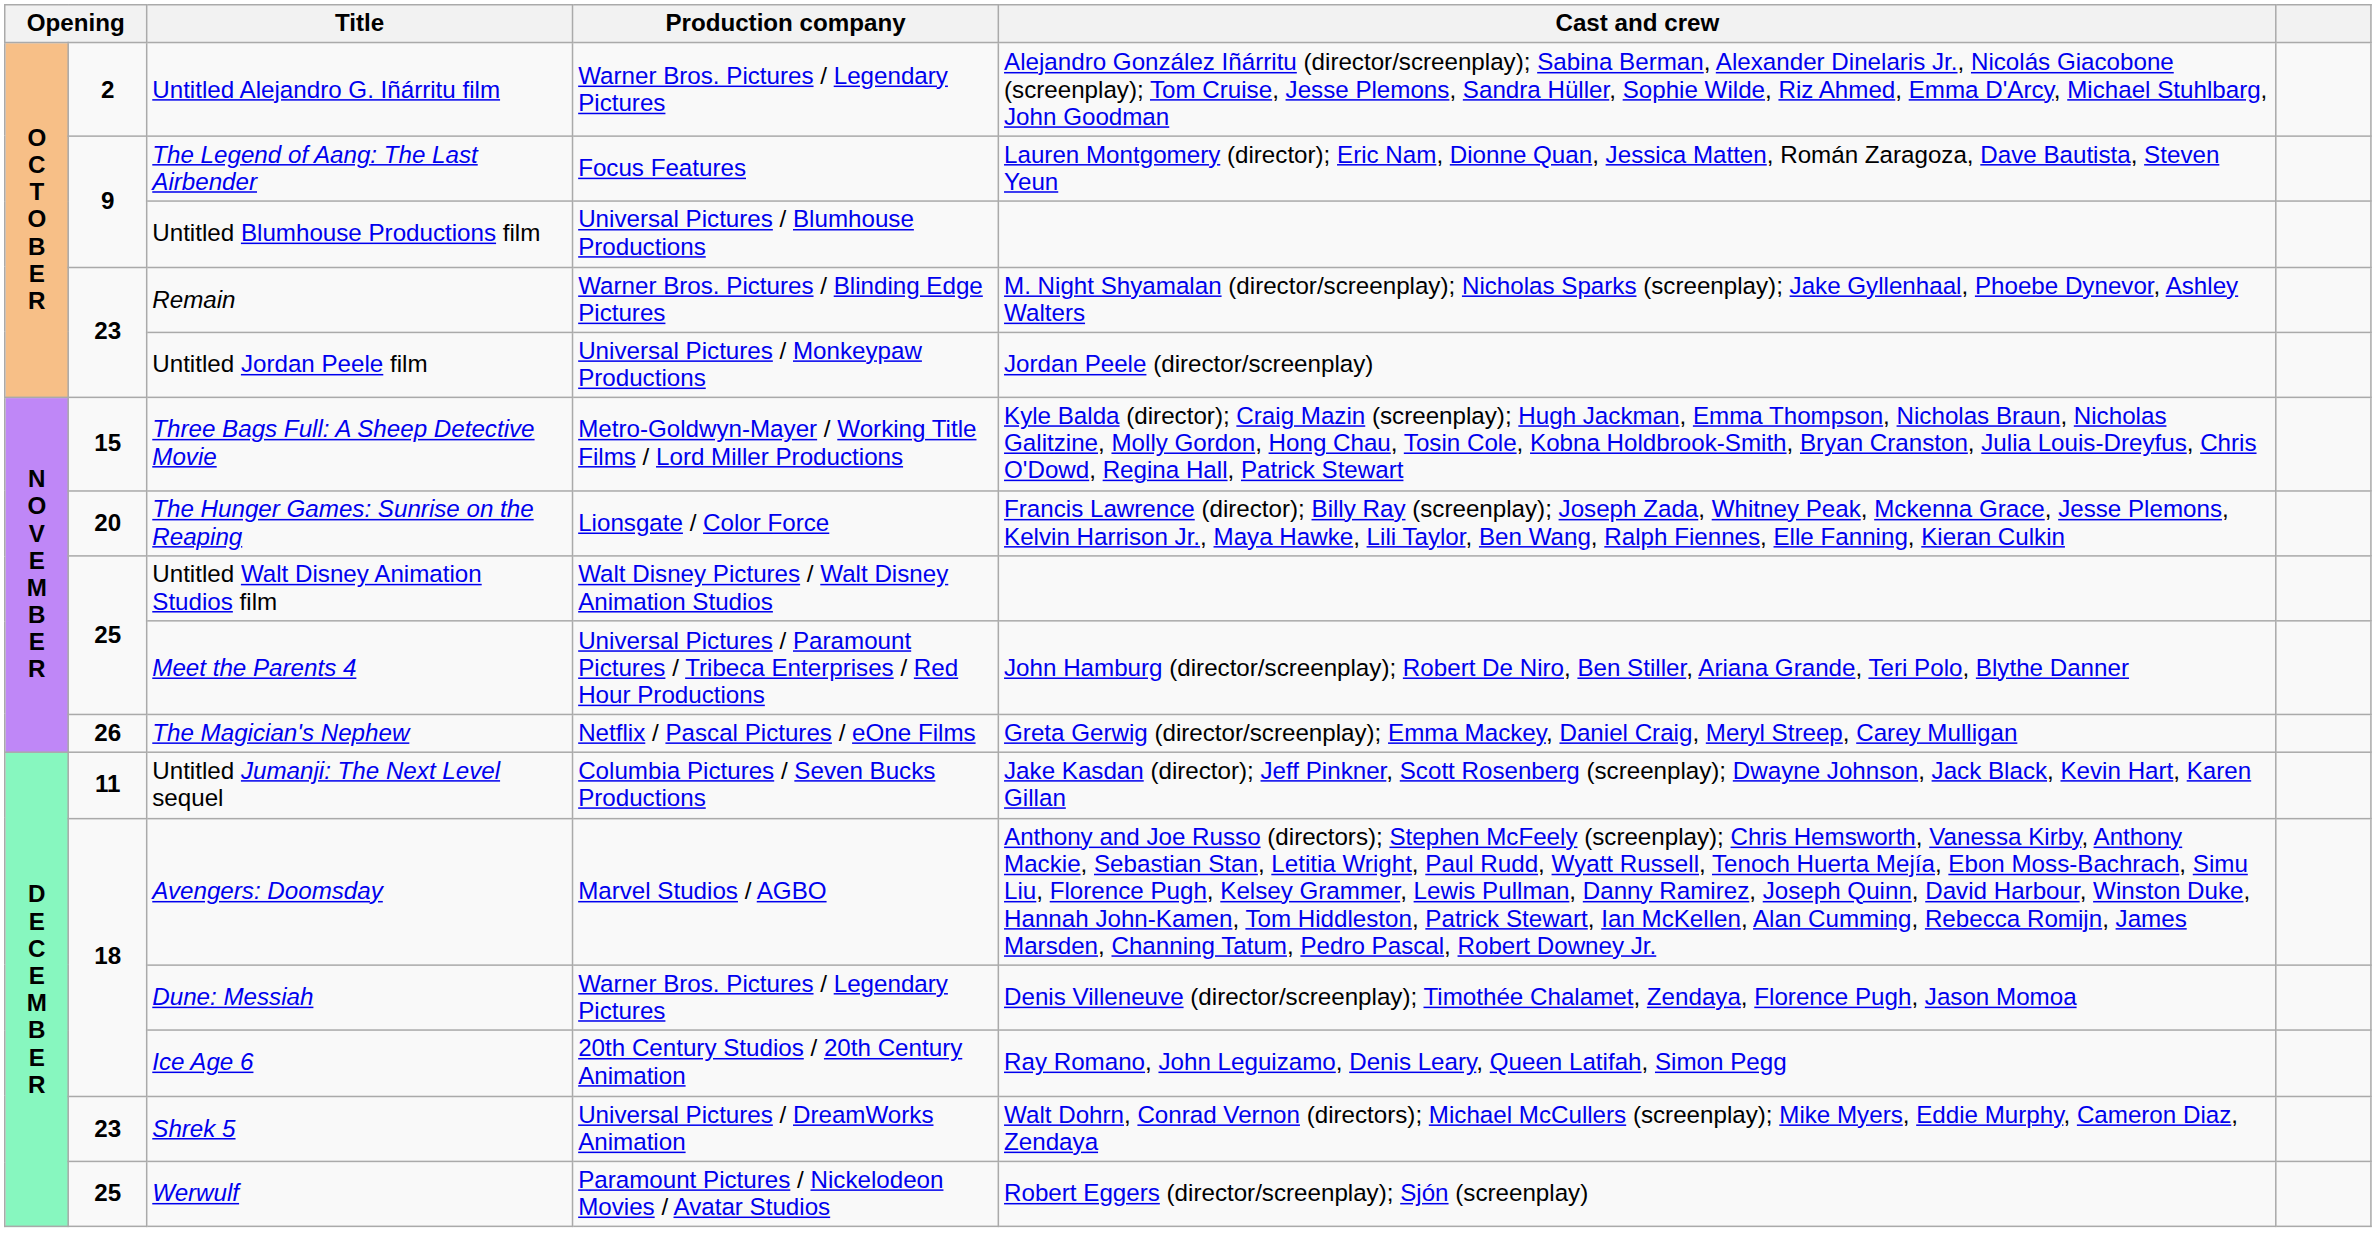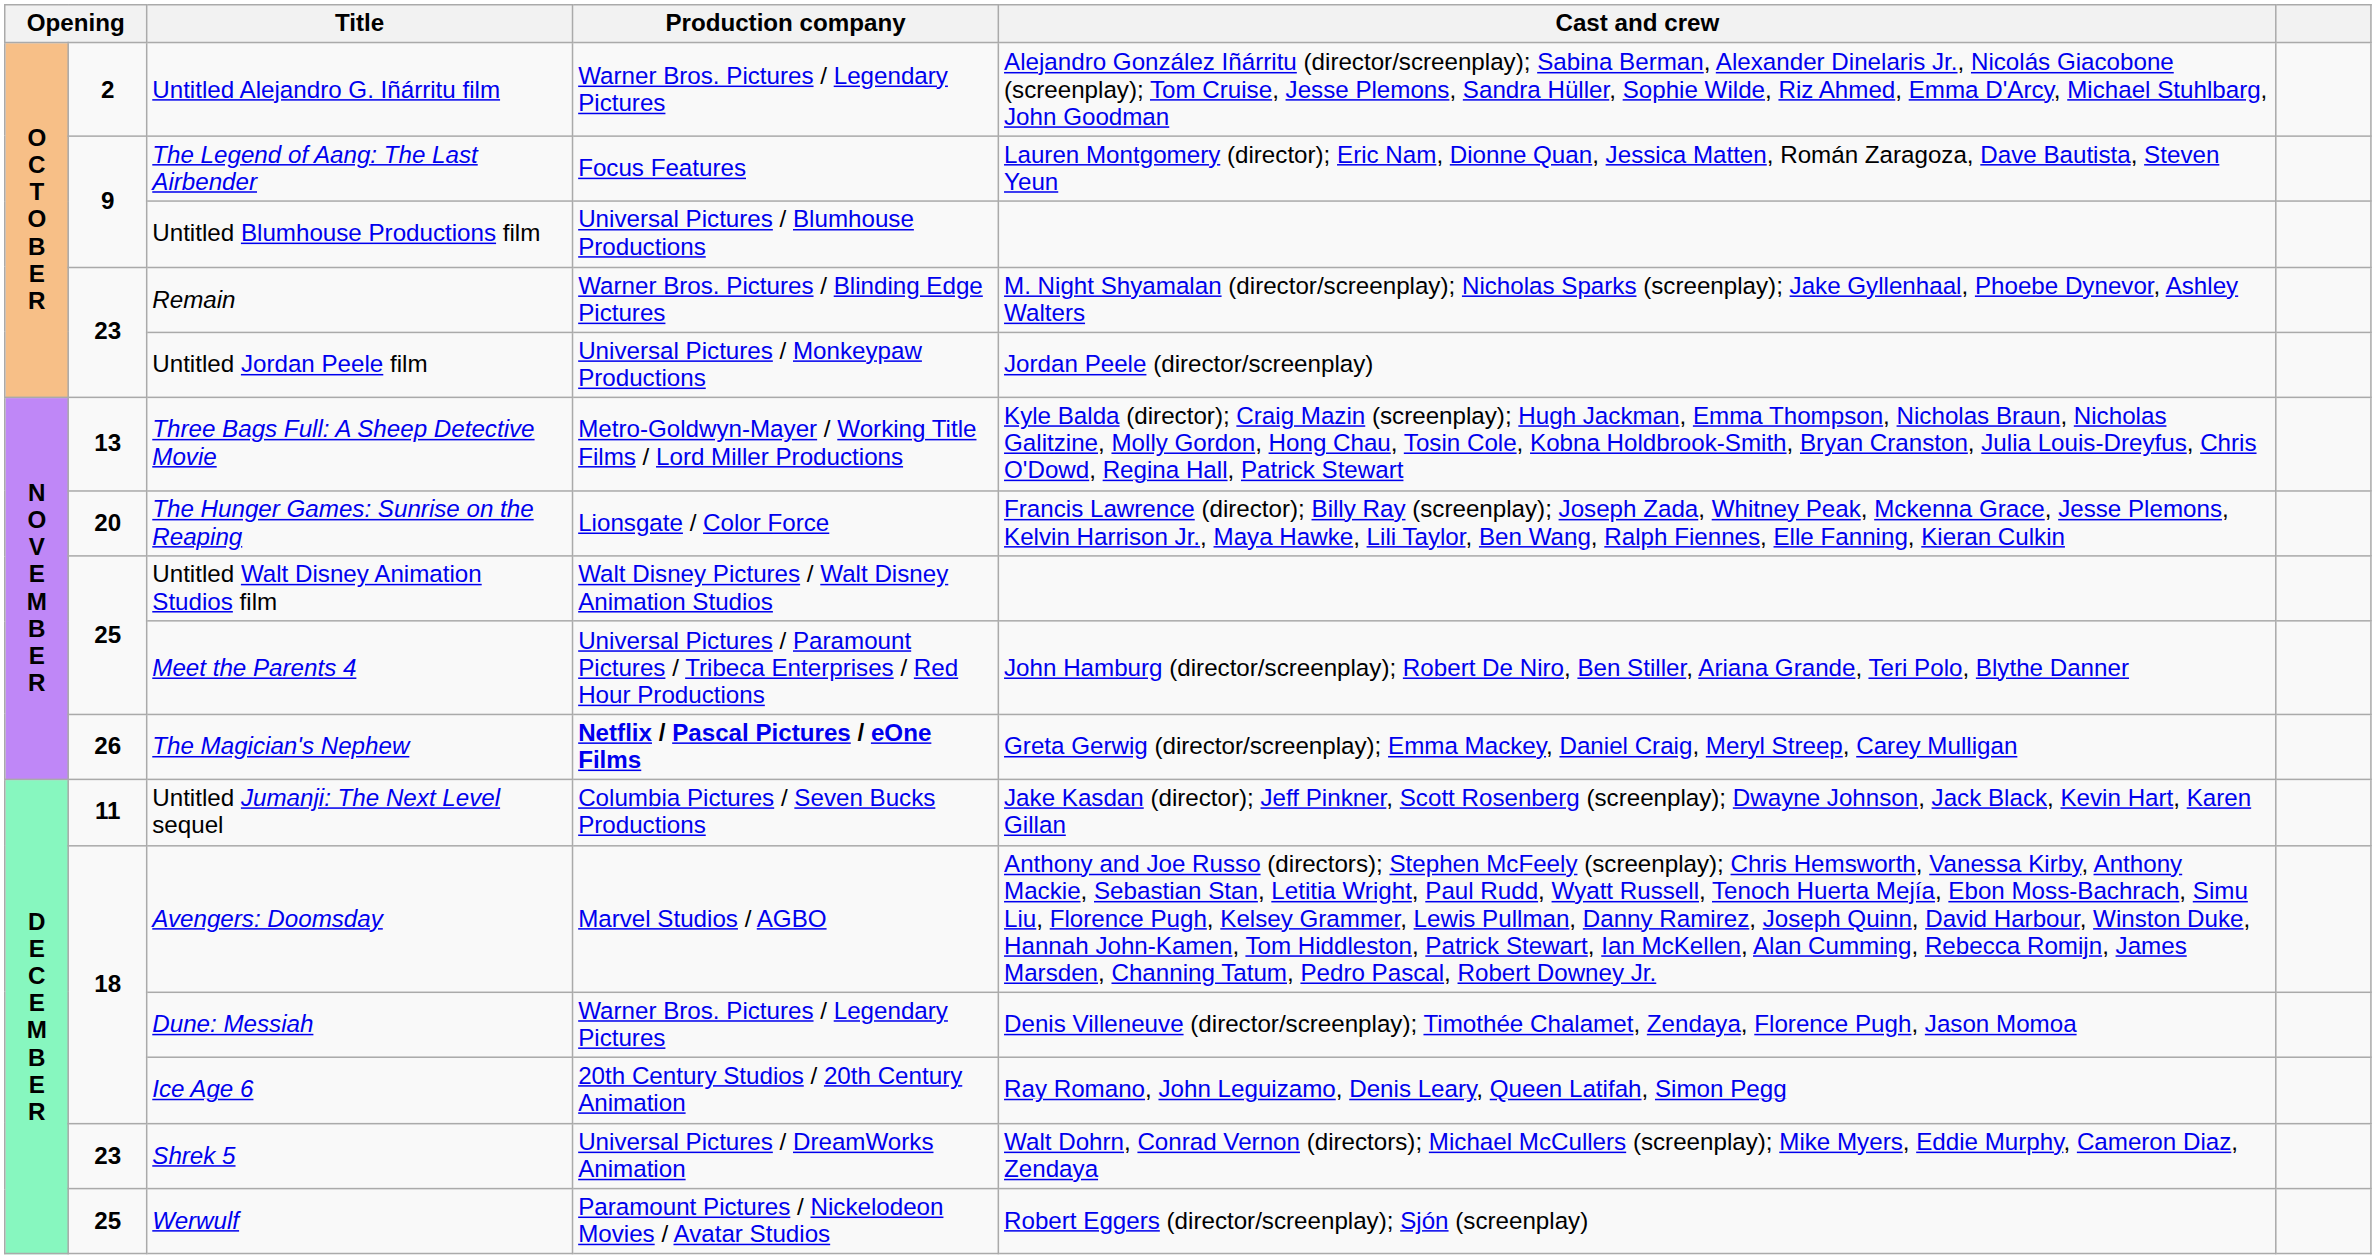(108, 443) 15 -> (108, 443) 13
(777, 732) normal -> (755, 746) bold
